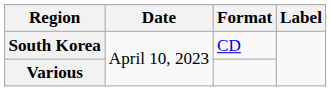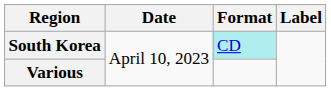(229, 45) no background -> (229, 45) paleturquoise background
